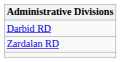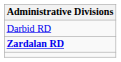(33, 44) normal -> (35, 44) bold
